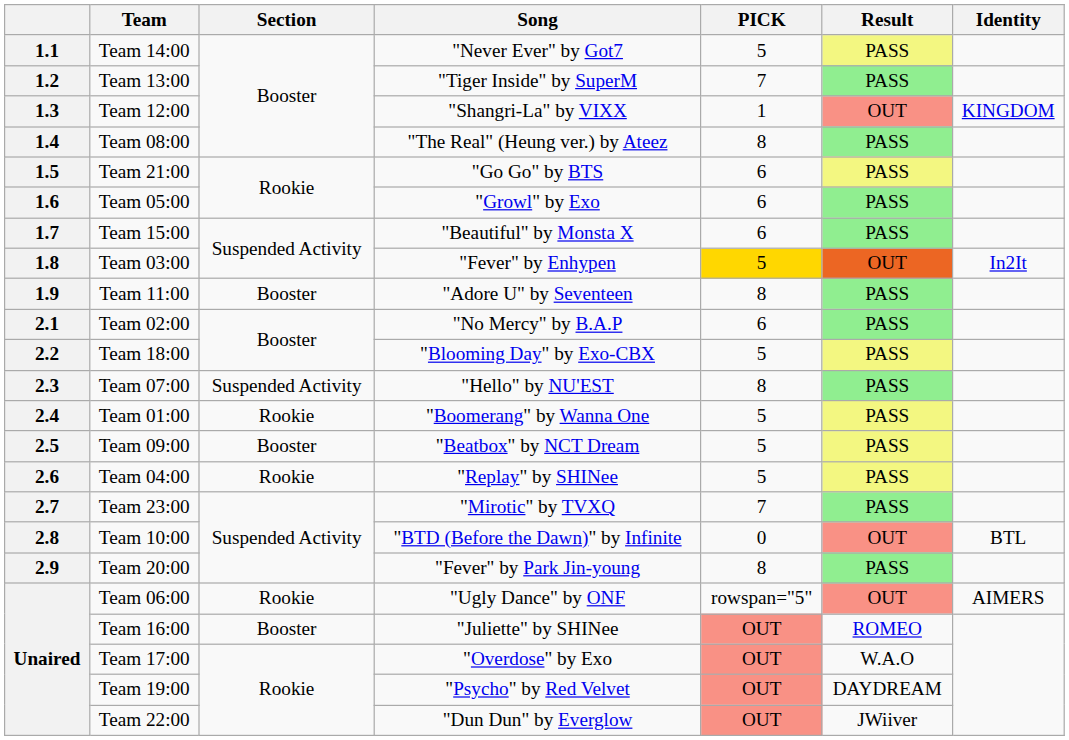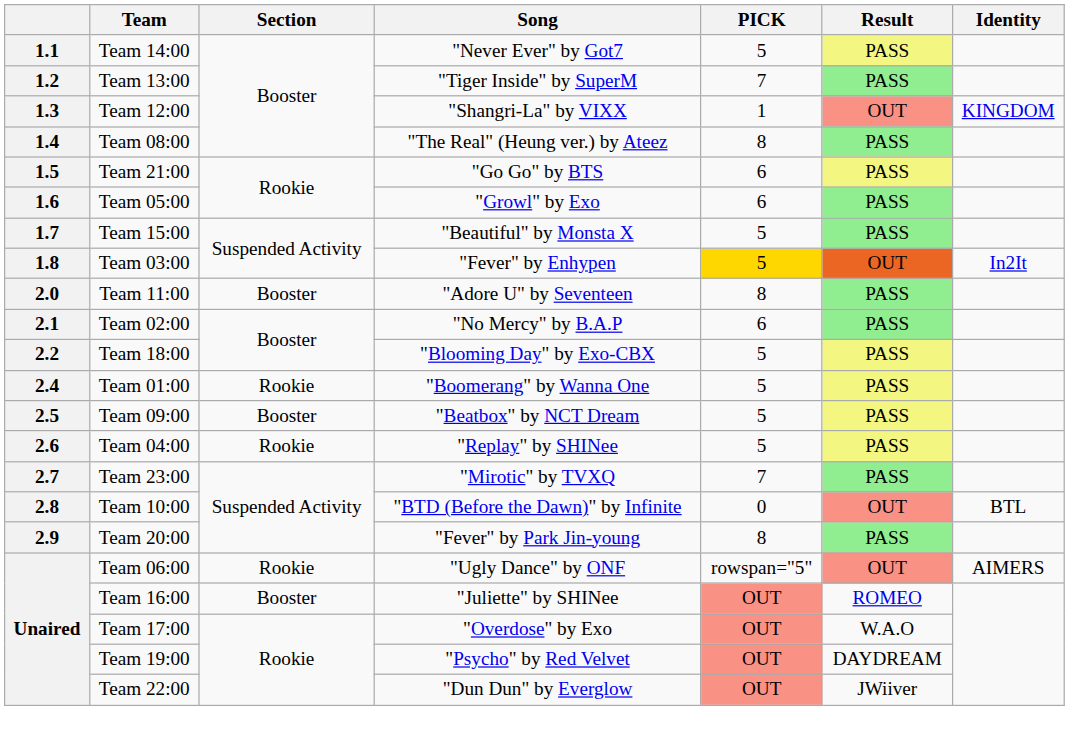(762, 232) 6 -> (762, 232) 5
(47, 293) 1.9 -> (47, 293) 2.0
- row: (144, 385)
